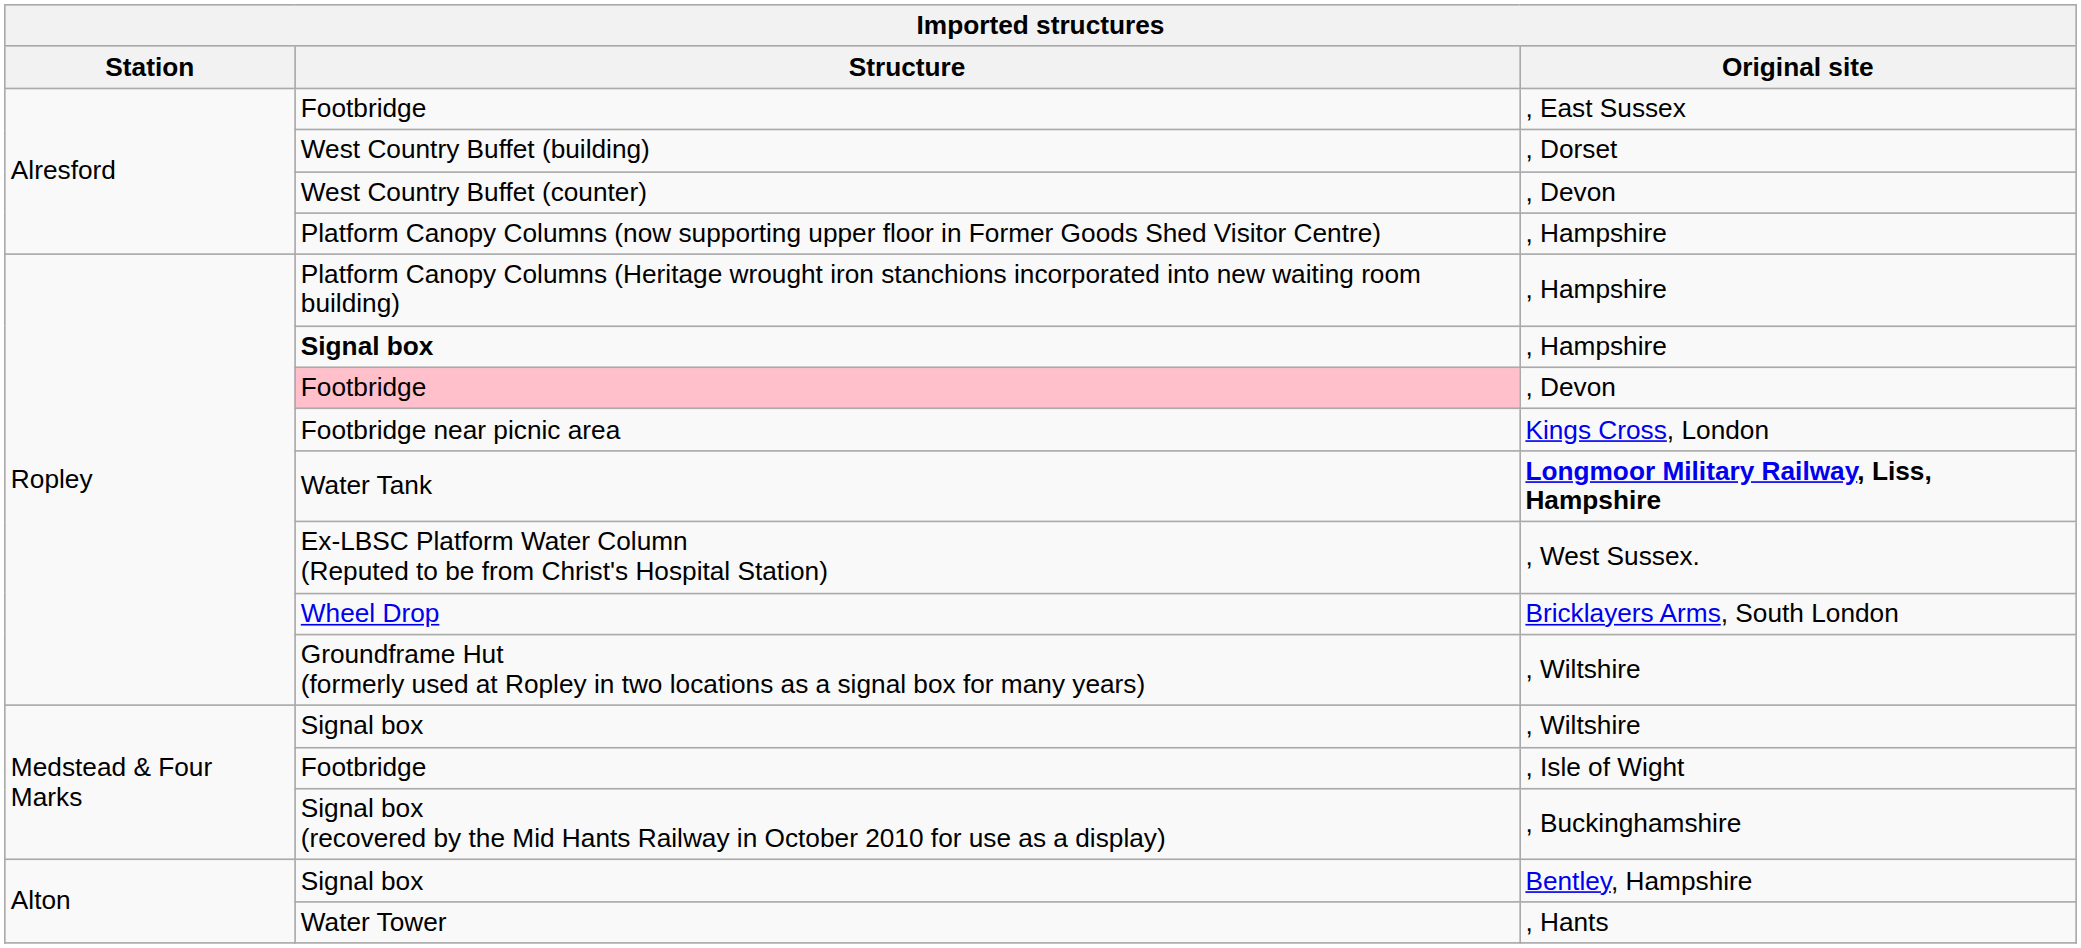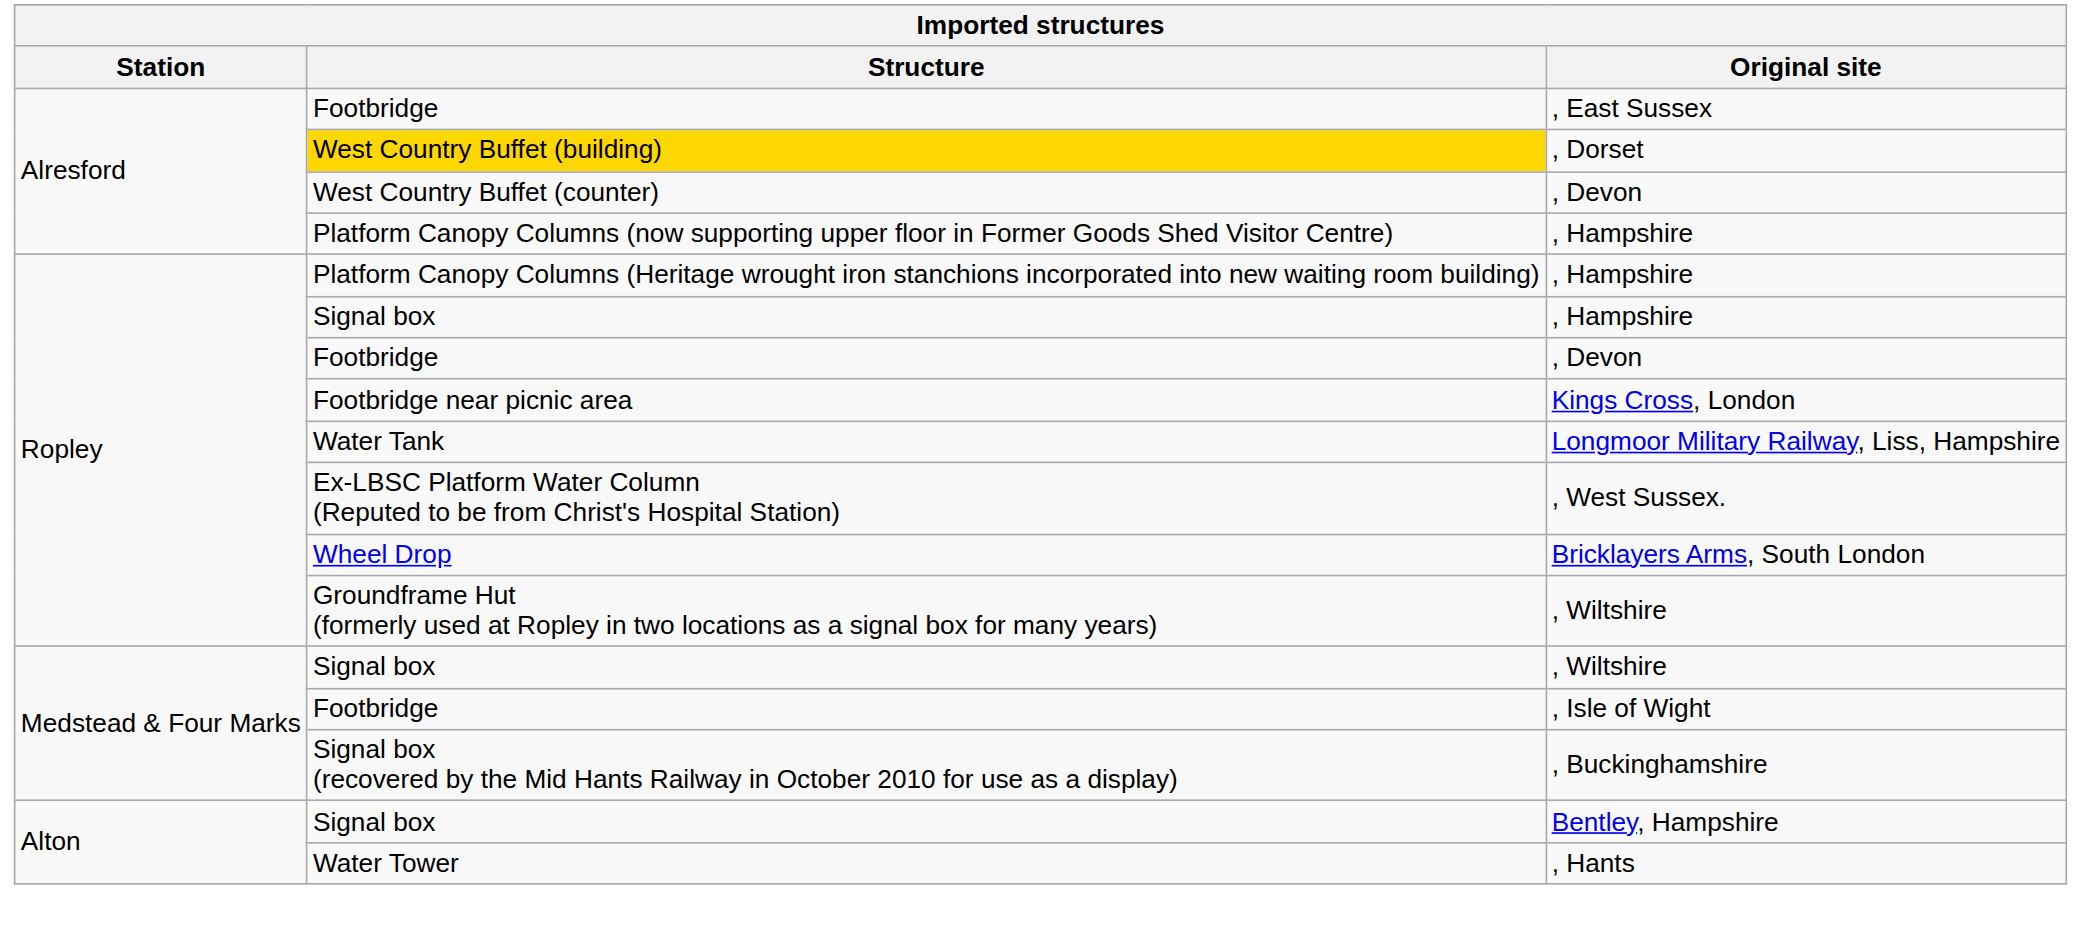(475, 150) no background -> (487, 150) gold background
(367, 346) bold -> (374, 316) normal
(364, 387) pink background -> (376, 358) no background
(1729, 485) bold -> (1806, 441) normal
